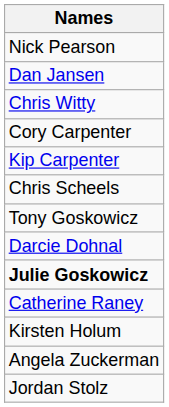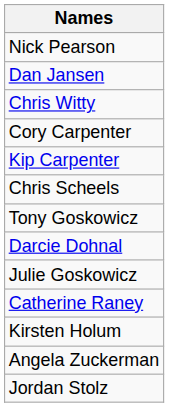(78, 274) bold -> (73, 274) normal
